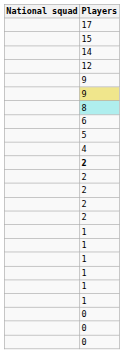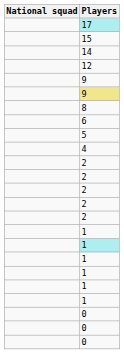(87, 25) no background -> (87, 25) paleturquoise background
(84, 108) paleturquoise background -> (84, 108) no background
(84, 163) bold -> (84, 163) normal
(84, 245) no background -> (84, 245) paleturquoise background
